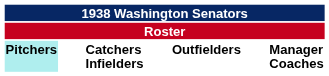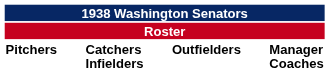(31, 49) paleturquoise background -> (31, 49) no background
